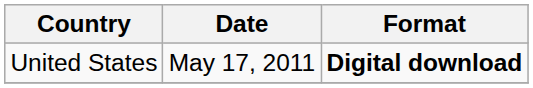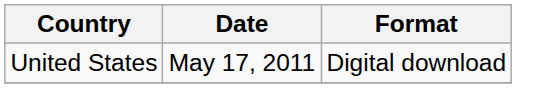(424, 62) bold -> (416, 62) normal
